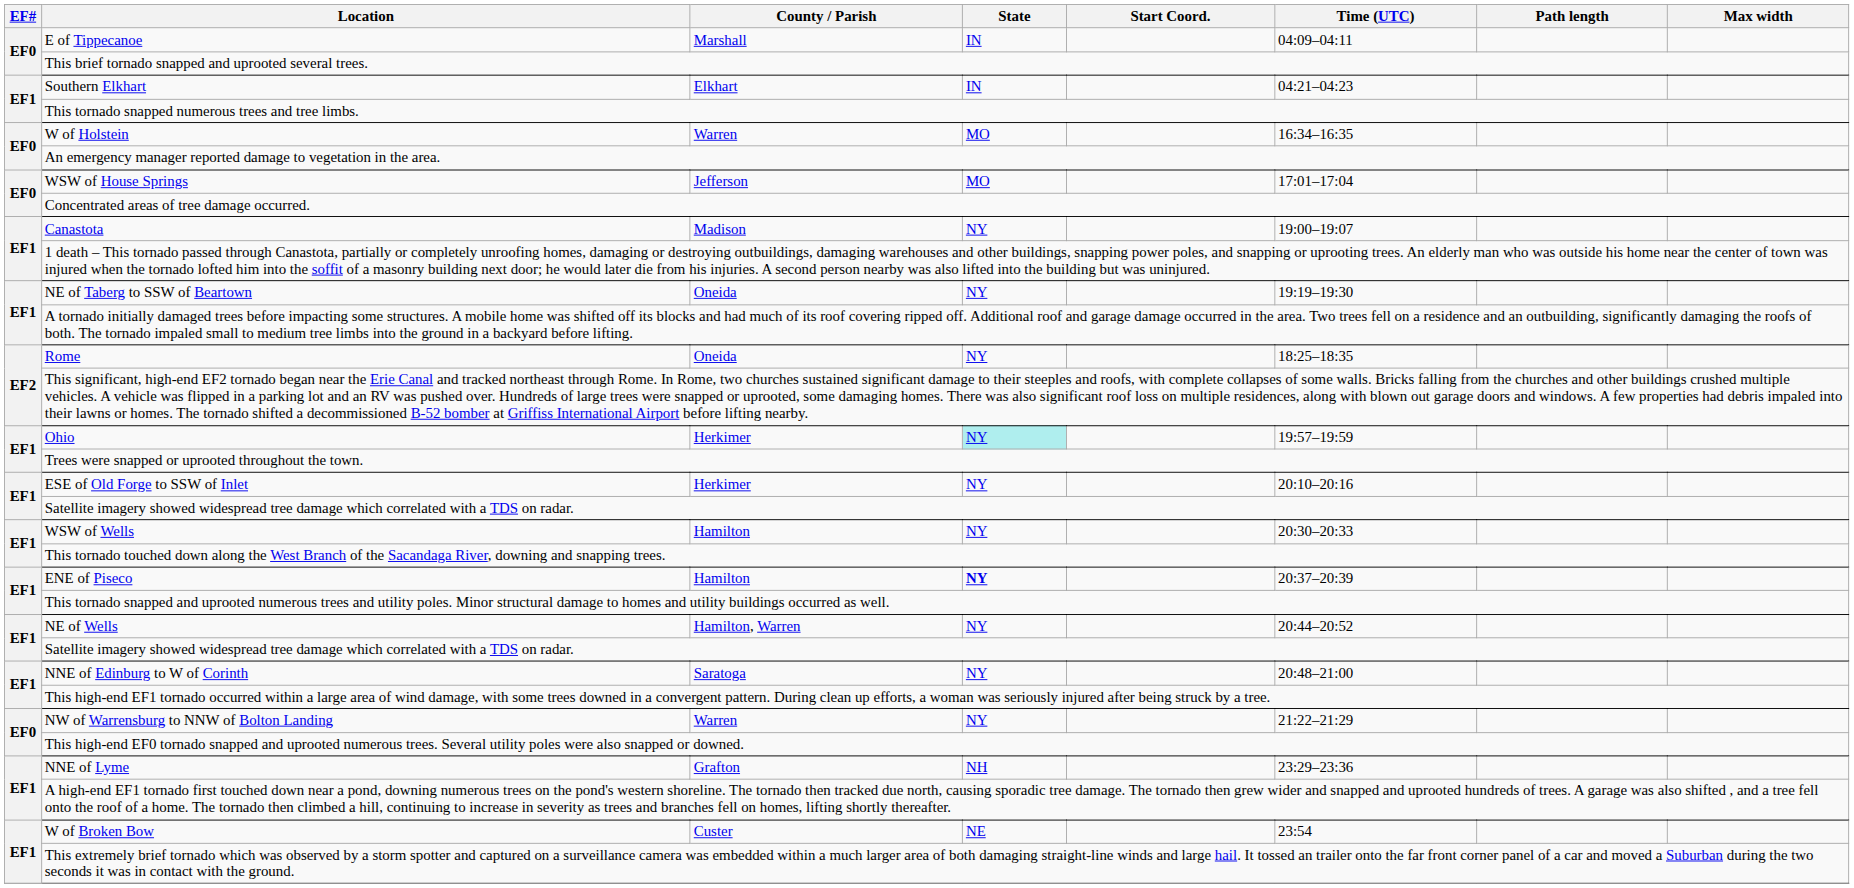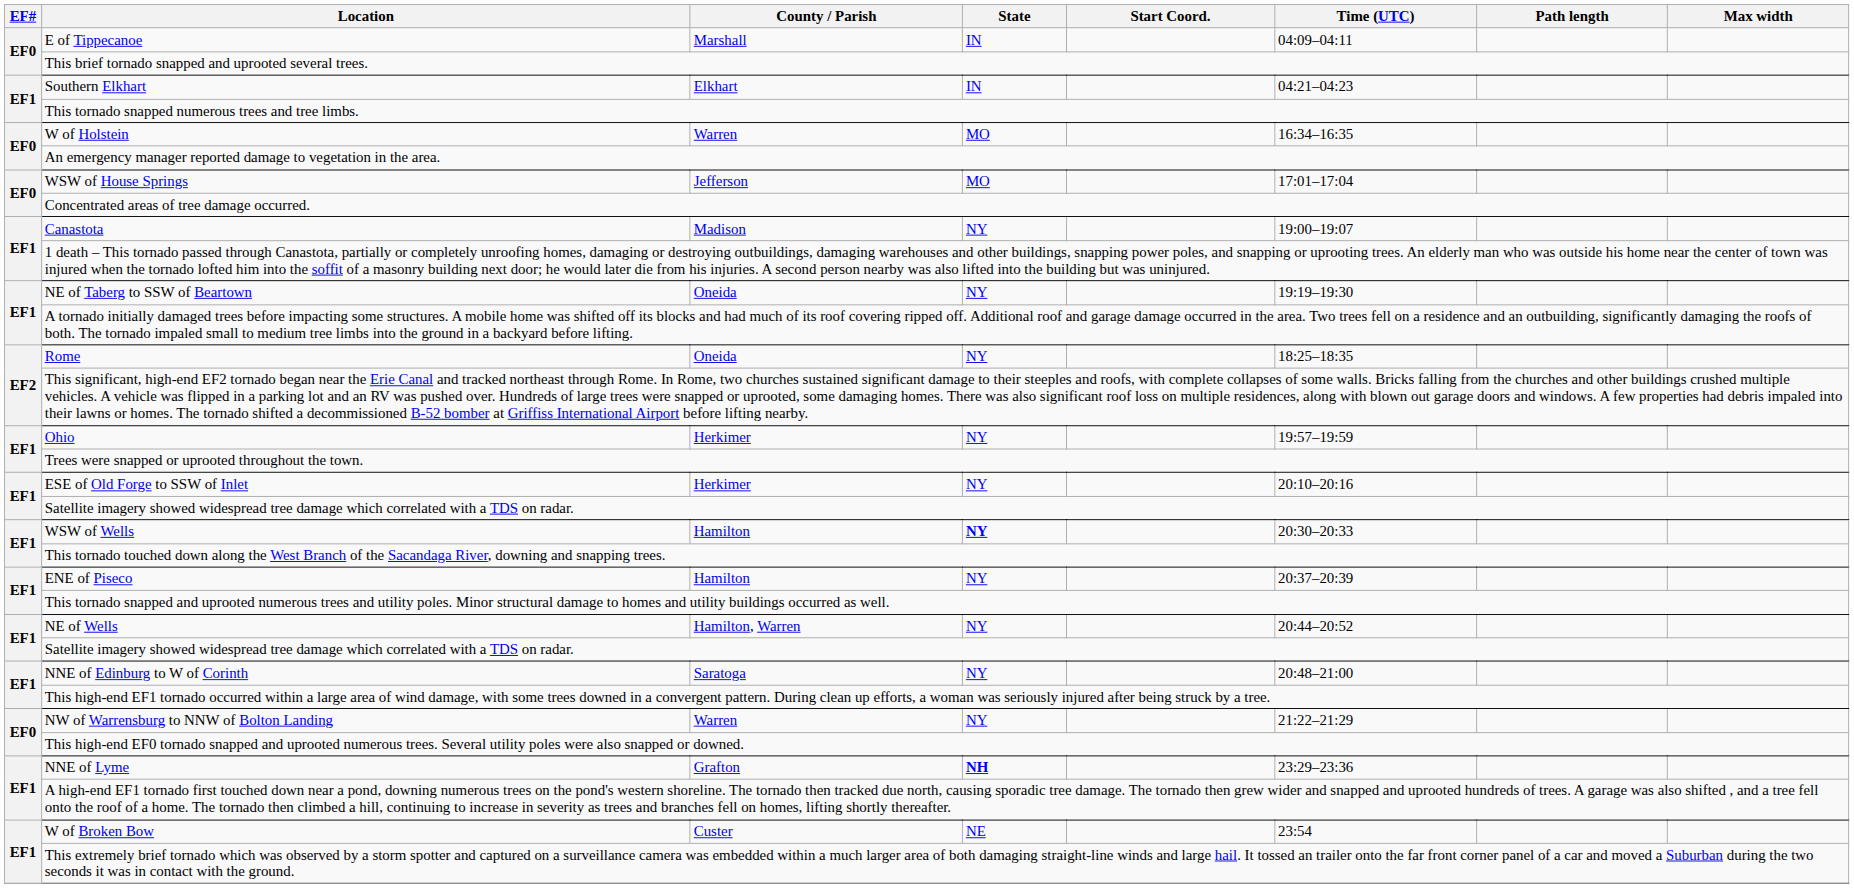(977, 437) paleturquoise background -> (977, 437) no background
(977, 531) normal -> (977, 531) bold
(977, 578) bold -> (977, 578) normal
(977, 767) normal -> (977, 767) bold
